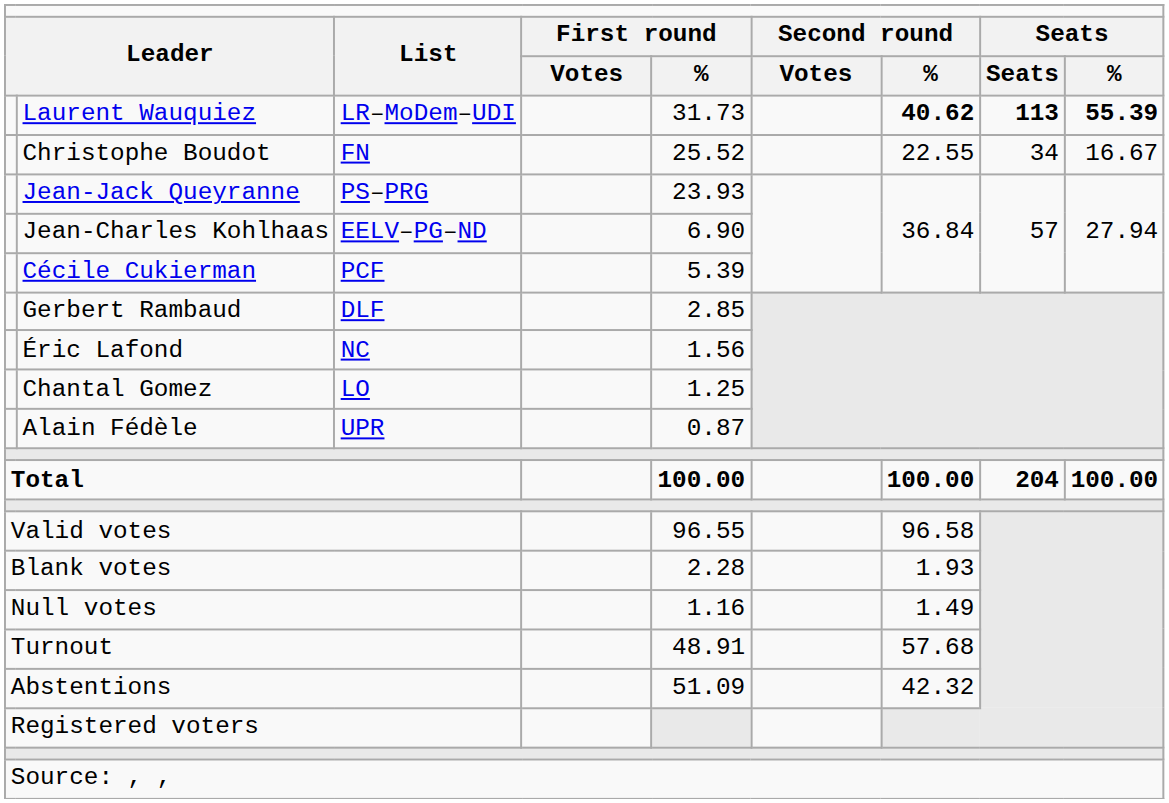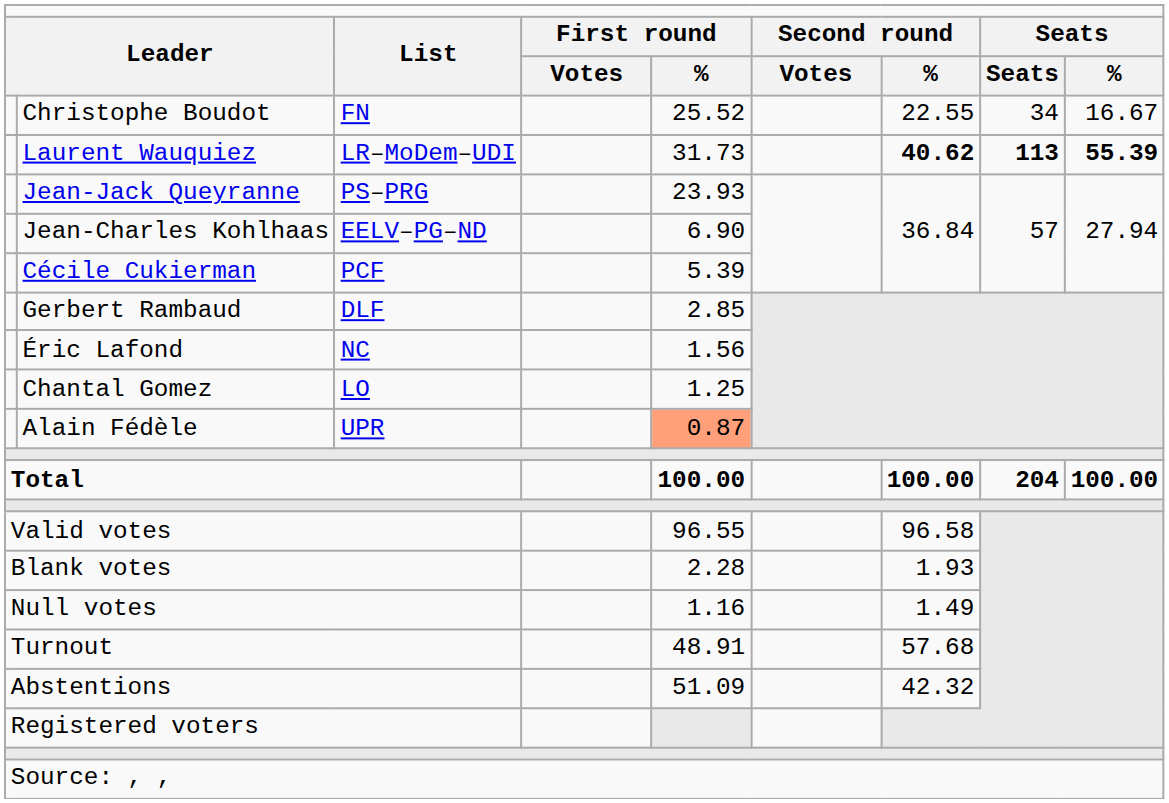rows swapped: (139, 115) <-> (147, 154)
(716, 429) no background -> (716, 429) lightsalmon background
